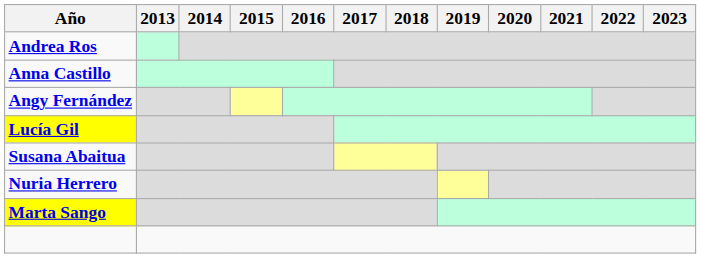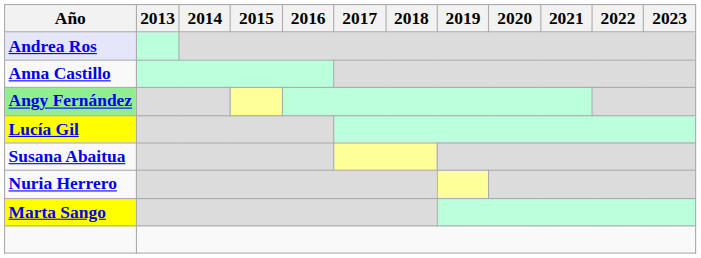(53, 45) no background -> (53, 45) lavender background
(70, 101) no background -> (70, 101) lightgreen background
